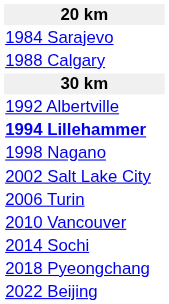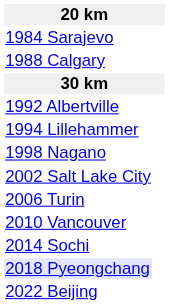(76, 130) bold -> (72, 130) normal
(78, 268) no background -> (78, 268) lavender background
